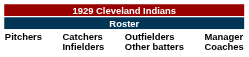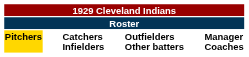(23, 36) no background -> (23, 36) gold background
